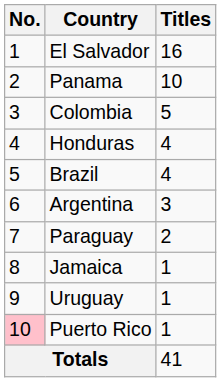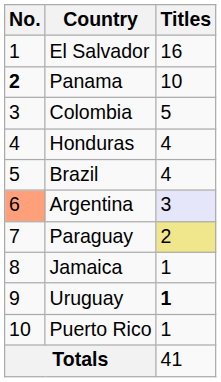(15, 81) normal -> (15, 81) bold
(15, 205) no background -> (15, 205) lightsalmon background
(166, 205) no background -> (166, 205) lavender background
(166, 236) no background -> (166, 236) khaki background
(166, 298) normal -> (166, 298) bold
(20, 329) pink background -> (20, 329) no background
